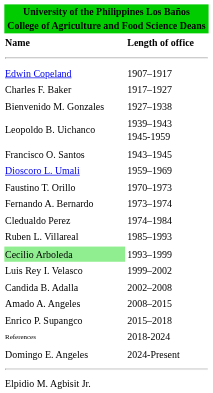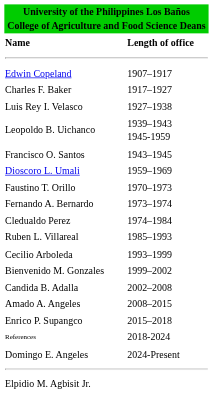(55, 107) Bienvenido M. Gonzales -> (44, 107) Luis Rey I. Velasco
(39, 254) lightgreen background -> (39, 254) no background
(44, 271) Luis Rey I. Velasco -> (55, 271) Bienvenido M. Gonzales
